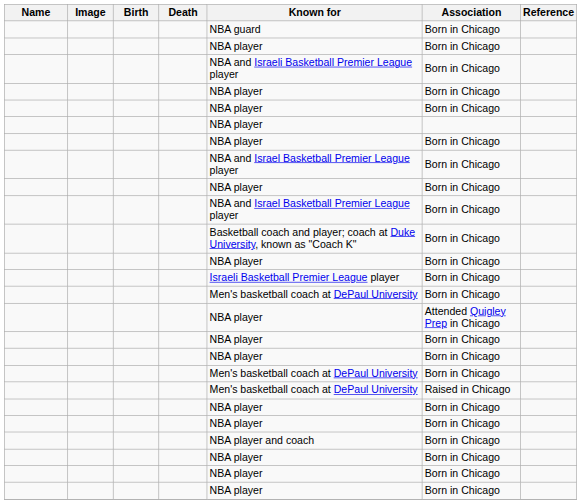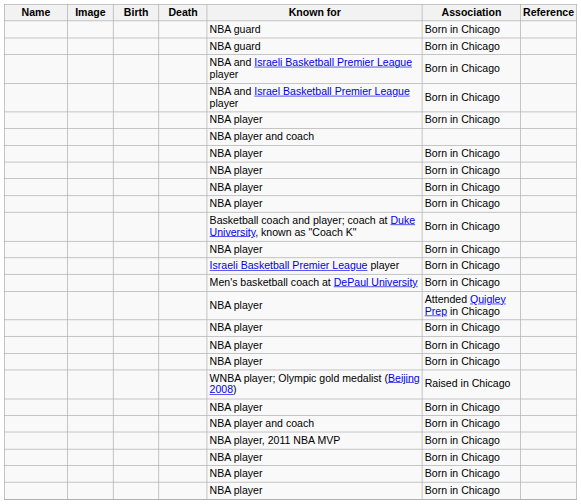(236, 46) NBA player -> (235, 46) NBA guard
(236, 91) NBA player -> (310, 97) NBA and Israel Basketball Premier League player
(236, 125) NBA player -> (262, 137) NBA player and coach
(310, 164) NBA and Israel Basketball Premier League player -> (236, 170) NBA player
(310, 210) NBA and Israel Basketball Premier League player -> (236, 204) NBA player
(314, 373) Men's basketball coach at DePaul University -> (236, 361) NBA player
(314, 390) Men's basketball coach at DePaul University -> (315, 384) WNBA player; Olympic gold medalist (Beijing 2008)
(236, 423) NBA player -> (262, 423) NBA player and coach
(262, 440) NBA player and coach -> (275, 440) NBA player, 2011 NBA MVP
